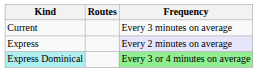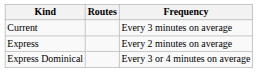(177, 43) lavender background -> (177, 43) no background
(45, 59) paleturquoise background -> (45, 59) no background
(186, 59) lightgreen background -> (186, 59) no background
